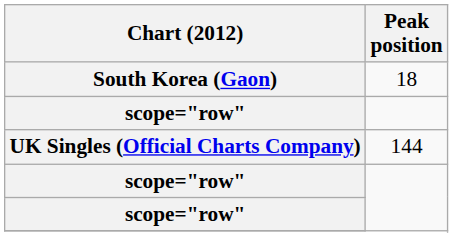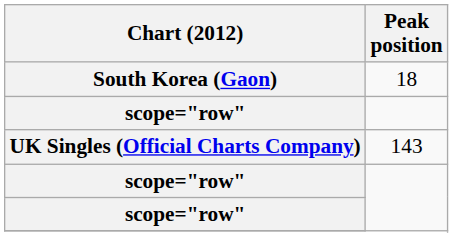(407, 146) 144 -> (407, 146) 143
